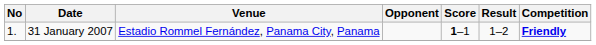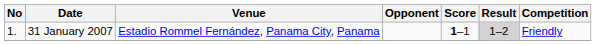(499, 31) no background -> (499, 31) lightgrey background
(544, 31) bold -> (542, 31) normal
